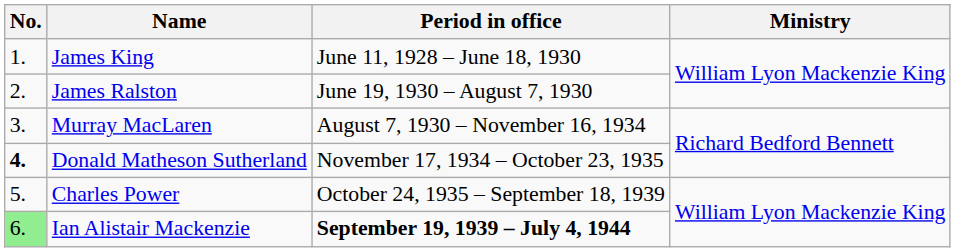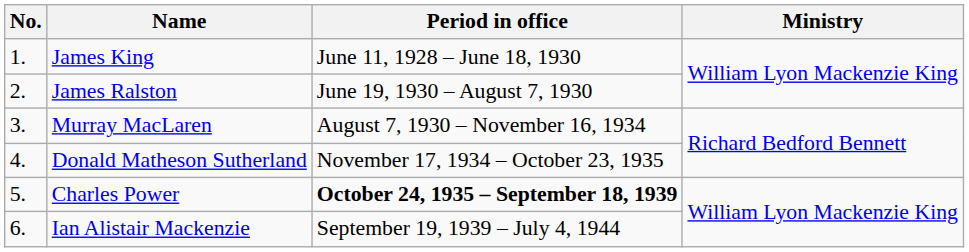(18, 159) bold -> (18, 159) normal
(491, 194) normal -> (497, 194) bold
(18, 228) lightgreen background -> (18, 228) no background
(474, 228) bold -> (469, 228) normal
